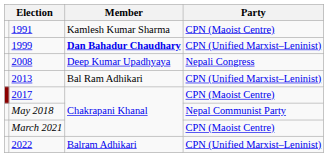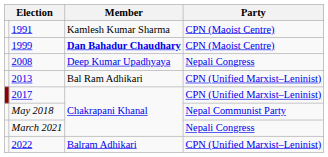(253, 45) CPN (Unified Marxist–Leninist) -> (230, 45) CPN (Maoist Centre)
(230, 95) CPN (Maoist Centre) -> (253, 95) CPN (Unified Marxist–Leninist)
(230, 128) CPN (Maoist Centre) -> (220, 128) Nepali Congress
